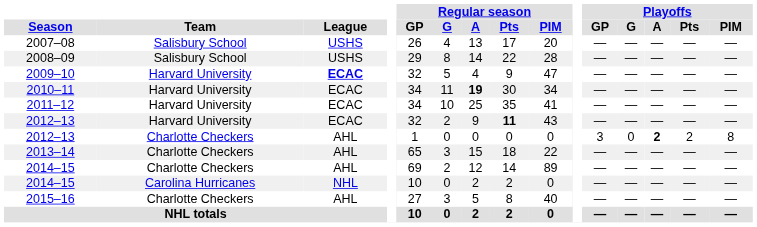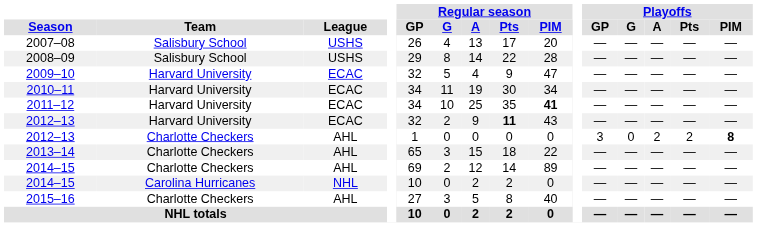(345, 74) bold -> (345, 74) normal
(476, 89) bold -> (476, 89) normal
(551, 105) normal -> (551, 105) bold
(657, 136) bold -> (657, 136) normal
(731, 136) normal -> (731, 136) bold
